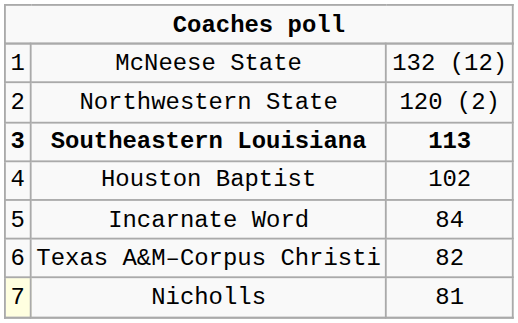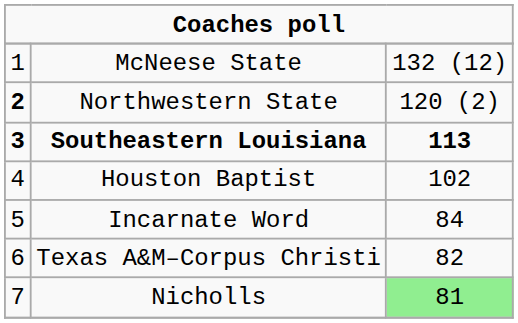(18, 102) normal -> (18, 102) bold
(18, 297) lightyellow background -> (18, 297) no background
(450, 297) no background -> (450, 297) lightgreen background
